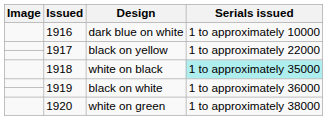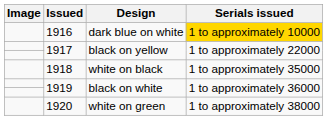(254, 32) no background -> (254, 32) gold background
(254, 69) paleturquoise background -> (254, 69) no background
